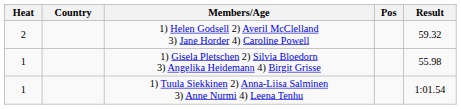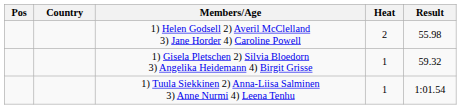columns swapped: (389, 12) <-> (23, 12)
(430, 34) 59.32 -> (430, 34) 55.98
(430, 62) 55.98 -> (430, 62) 59.32
